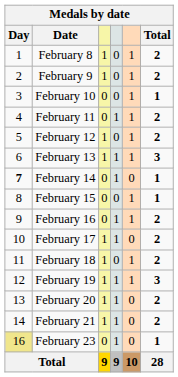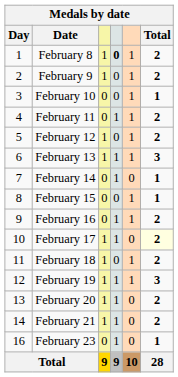(116, 55) normal -> (116, 55) bold
(19, 178) bold -> (19, 178) normal
(157, 239) no background -> (157, 239) lightyellow background
(19, 341) khaki background -> (19, 341) no background
